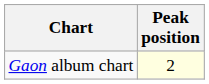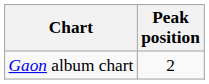(171, 65) lightyellow background -> (171, 65) no background
